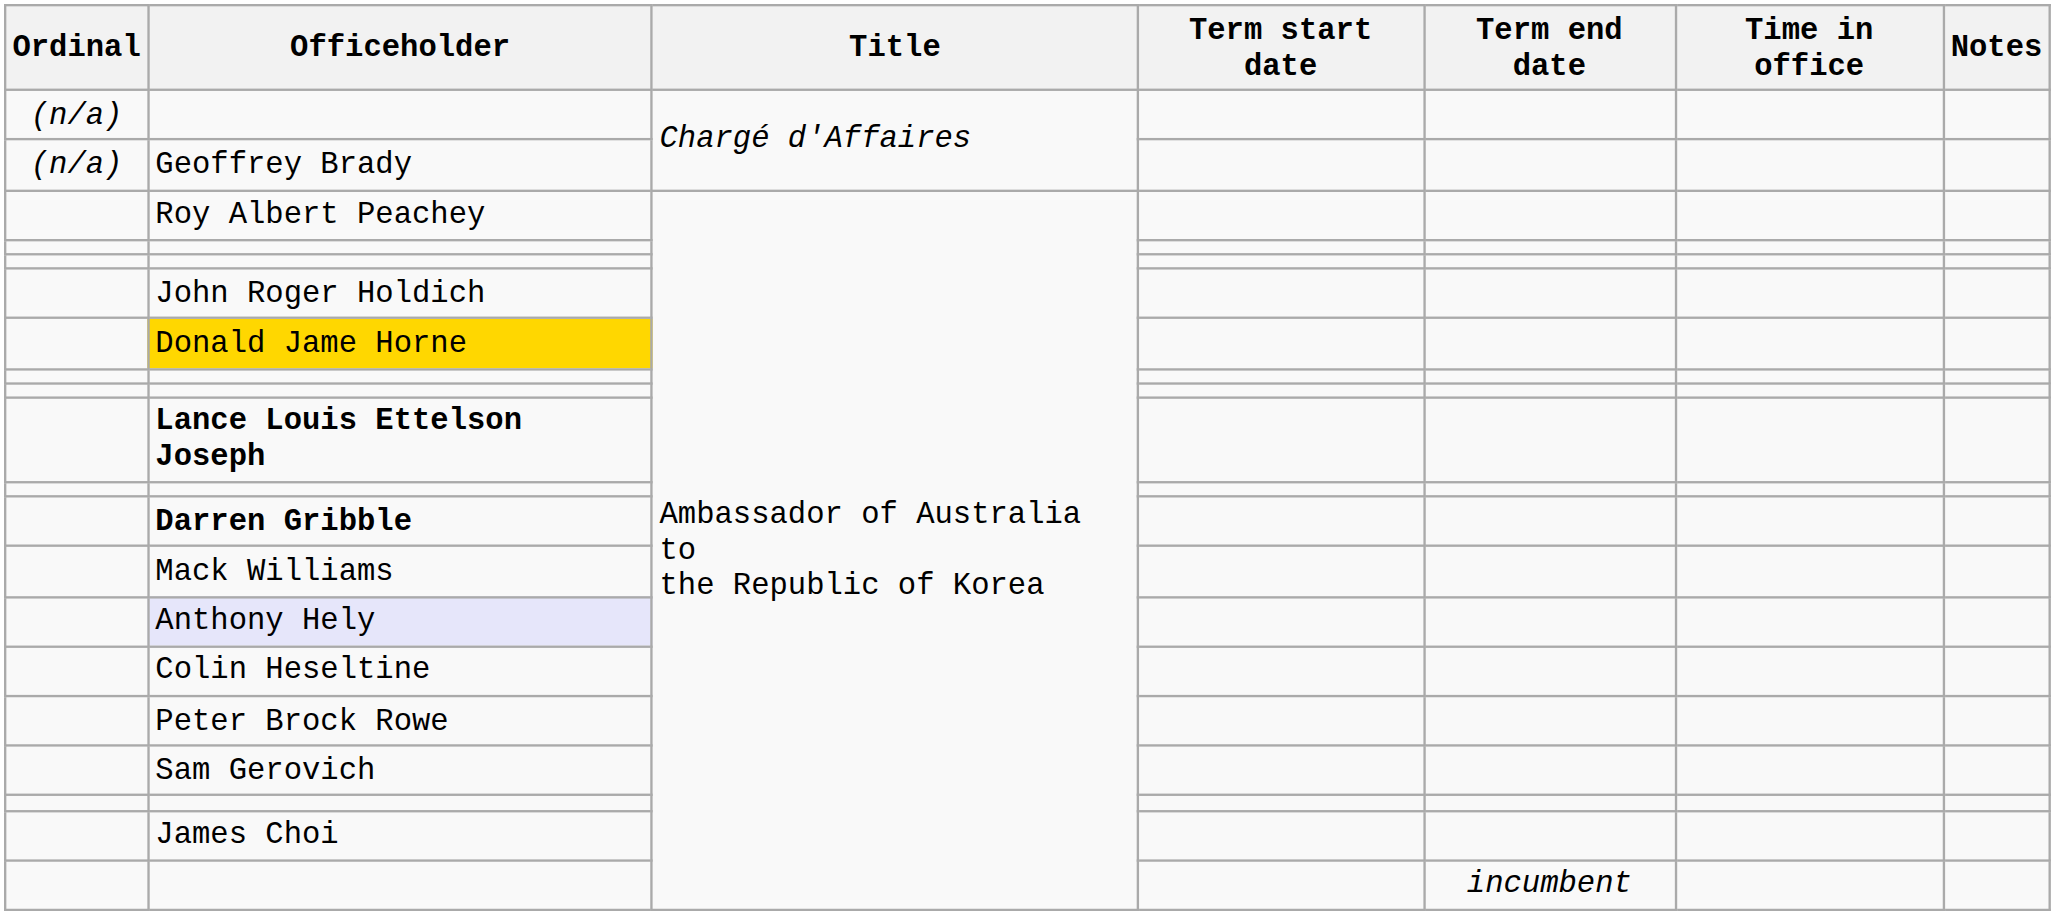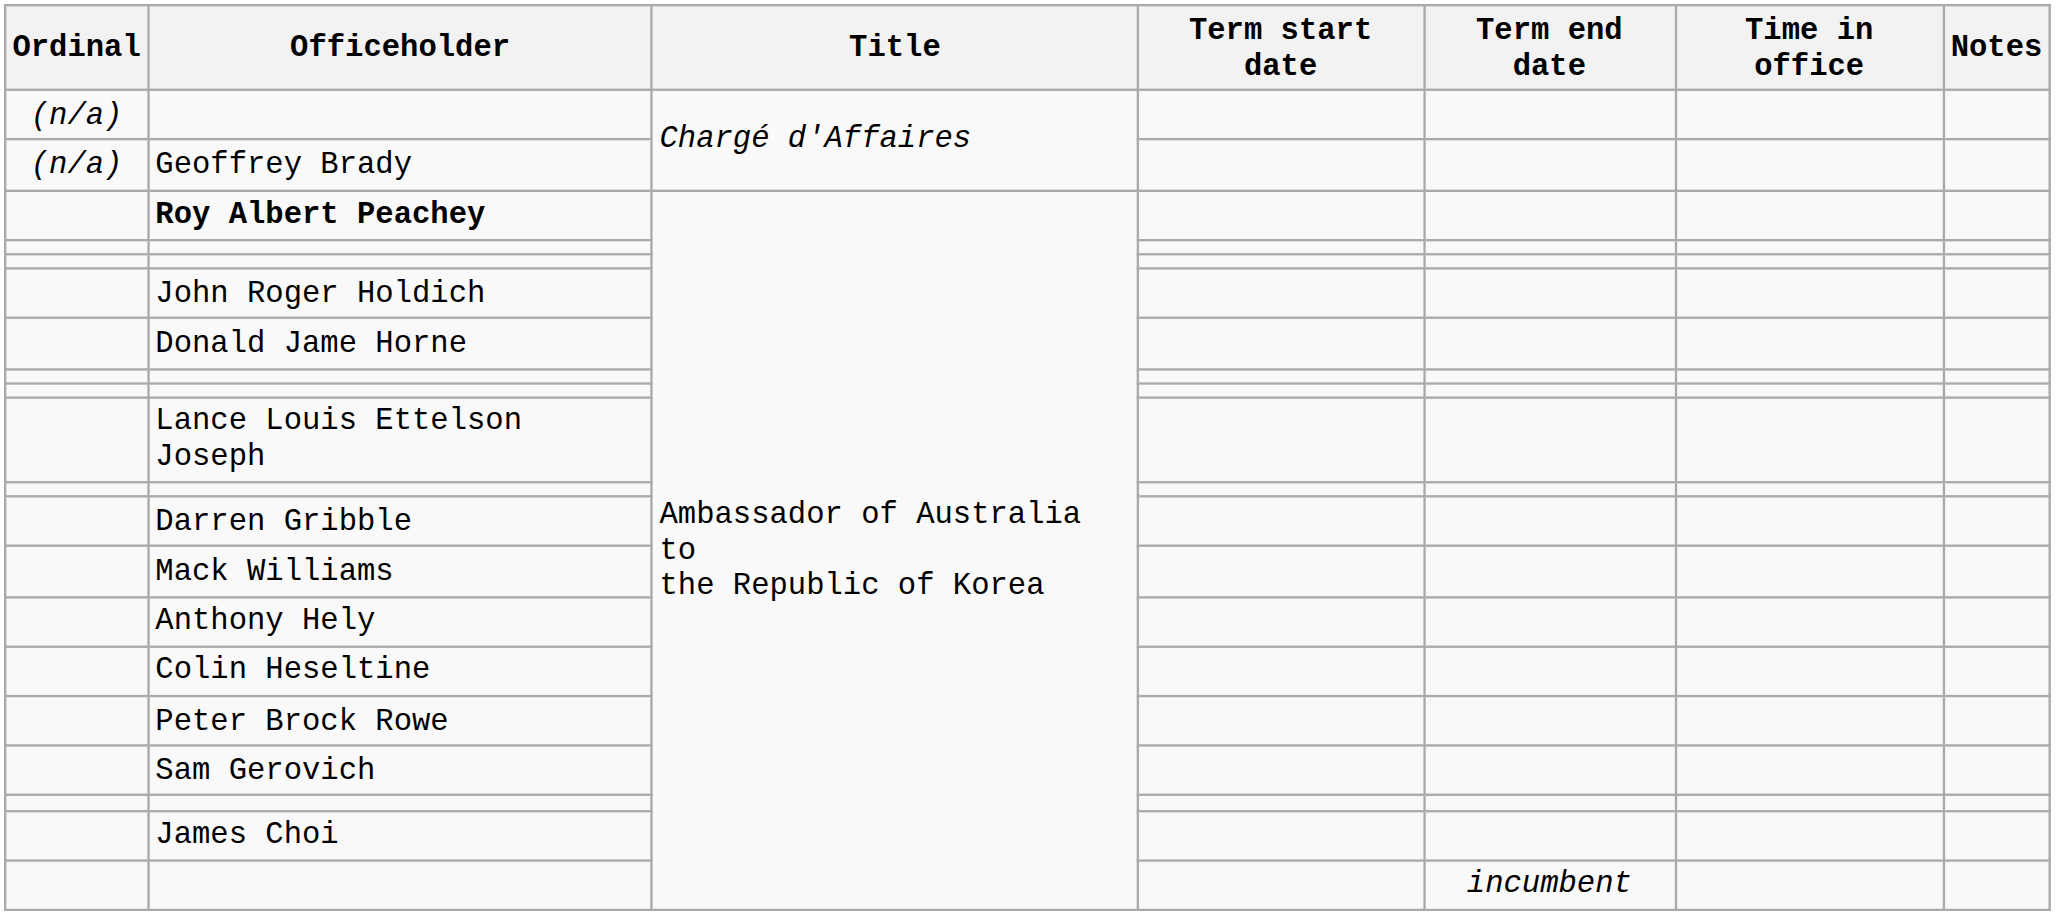(320, 215) normal -> (320, 215) bold
(311, 343) gold background -> (311, 343) no background
(339, 440) bold -> (339, 440) normal
(284, 522) bold -> (284, 522) normal
(265, 621) lavender background -> (265, 621) no background
